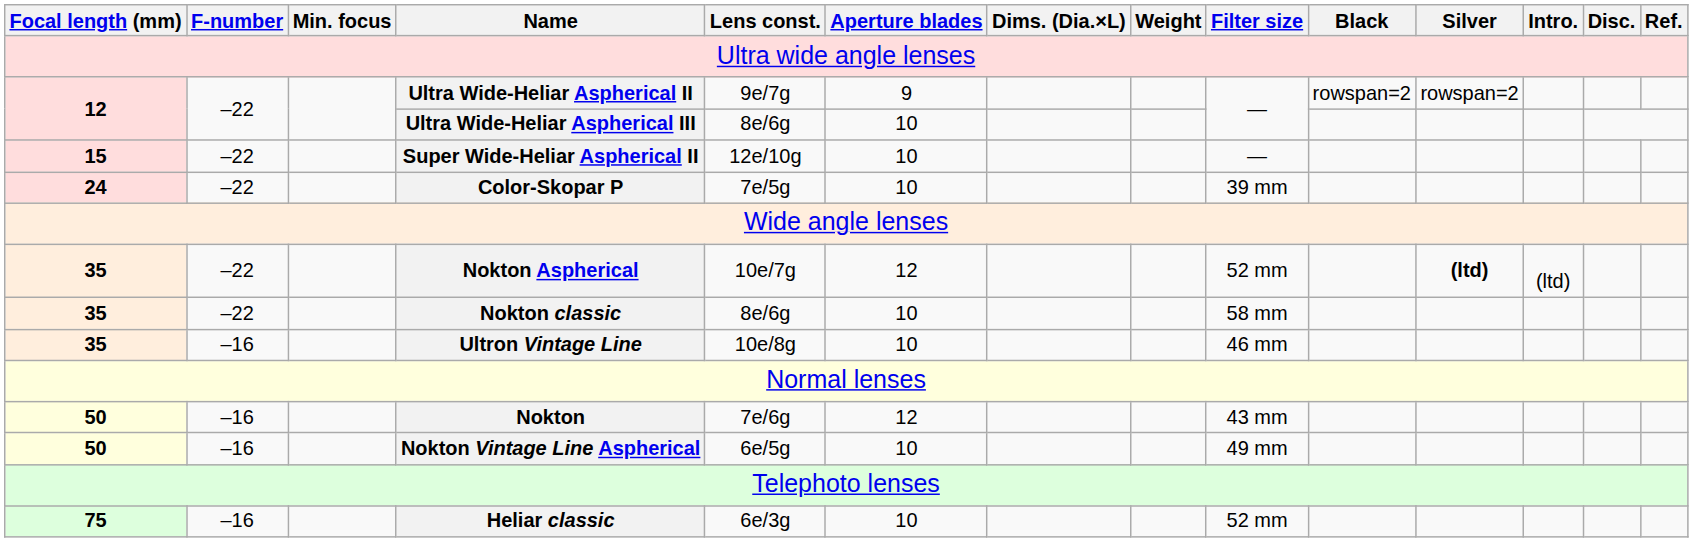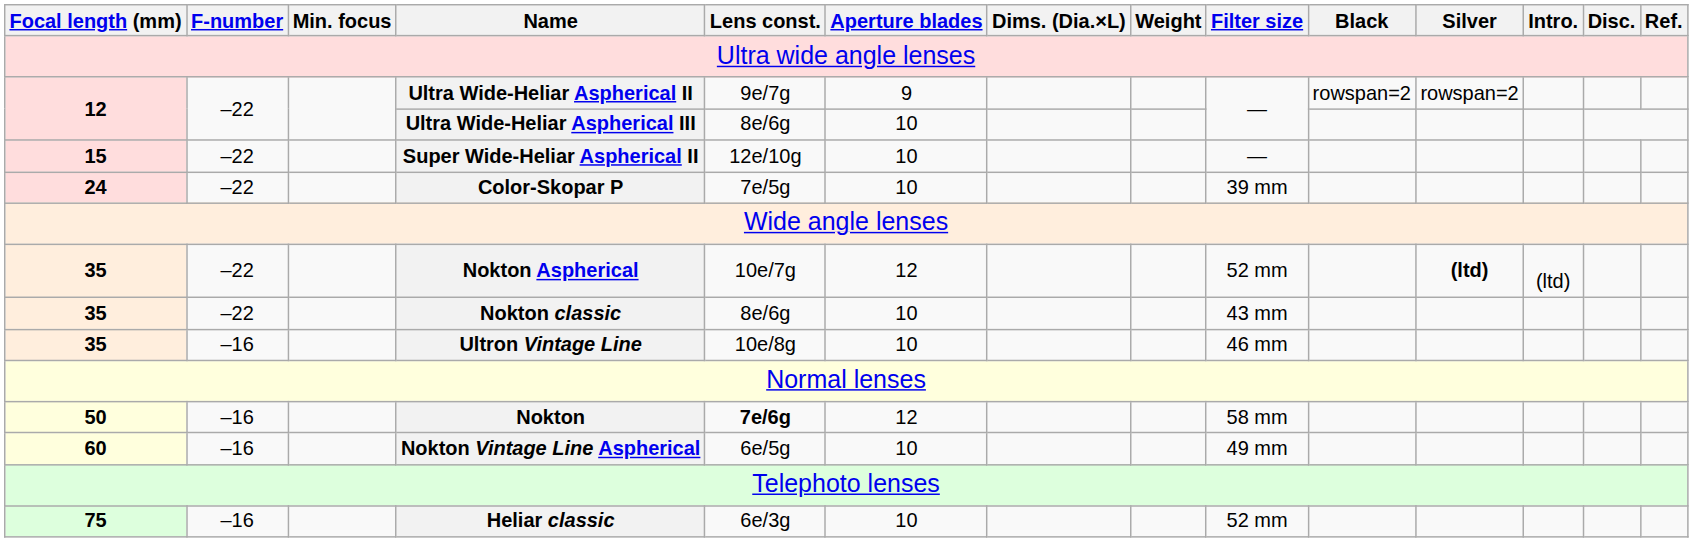(1257, 313) 58 mm -> (1257, 313) 43 mm
(765, 417) normal -> (765, 417) bold
(1257, 417) 43 mm -> (1257, 417) 58 mm
(96, 448) 50 -> (96, 448) 60
